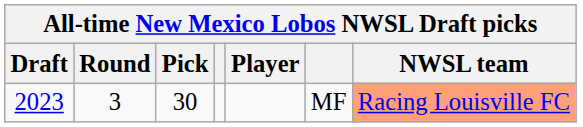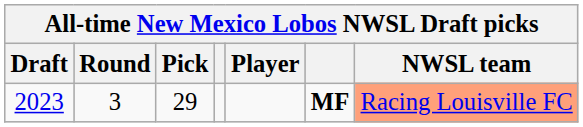(185, 102) 30 -> (185, 102) 29
(329, 102) normal -> (330, 102) bold
